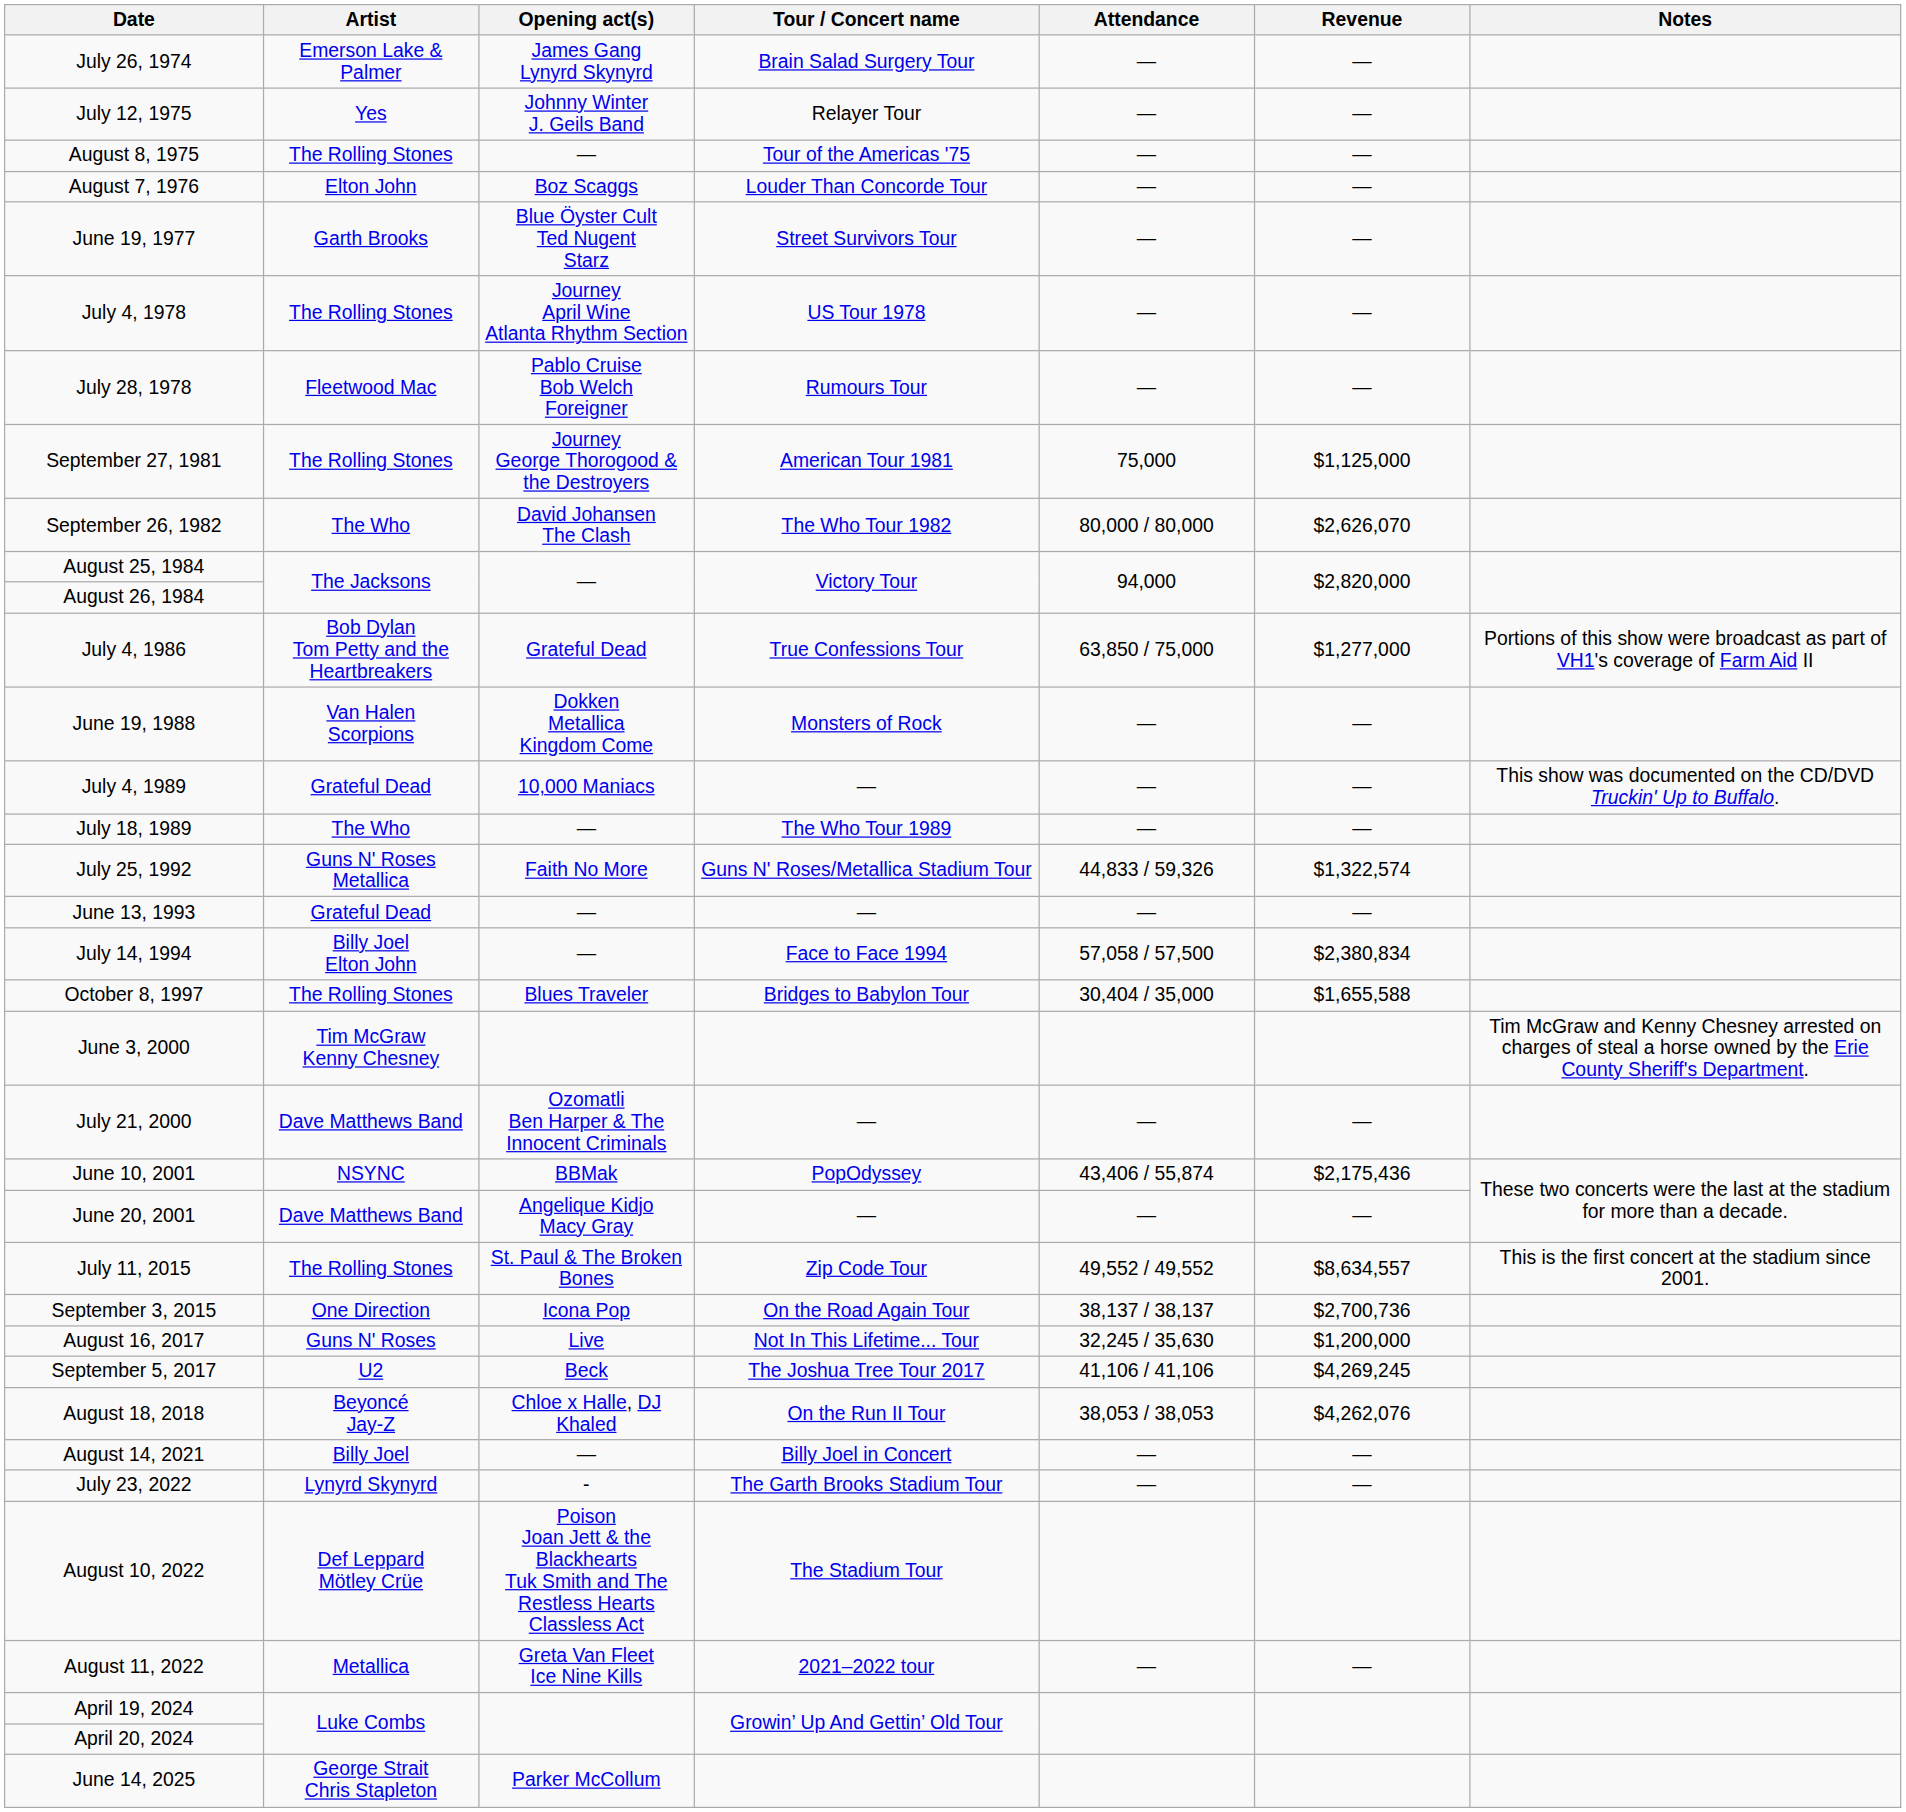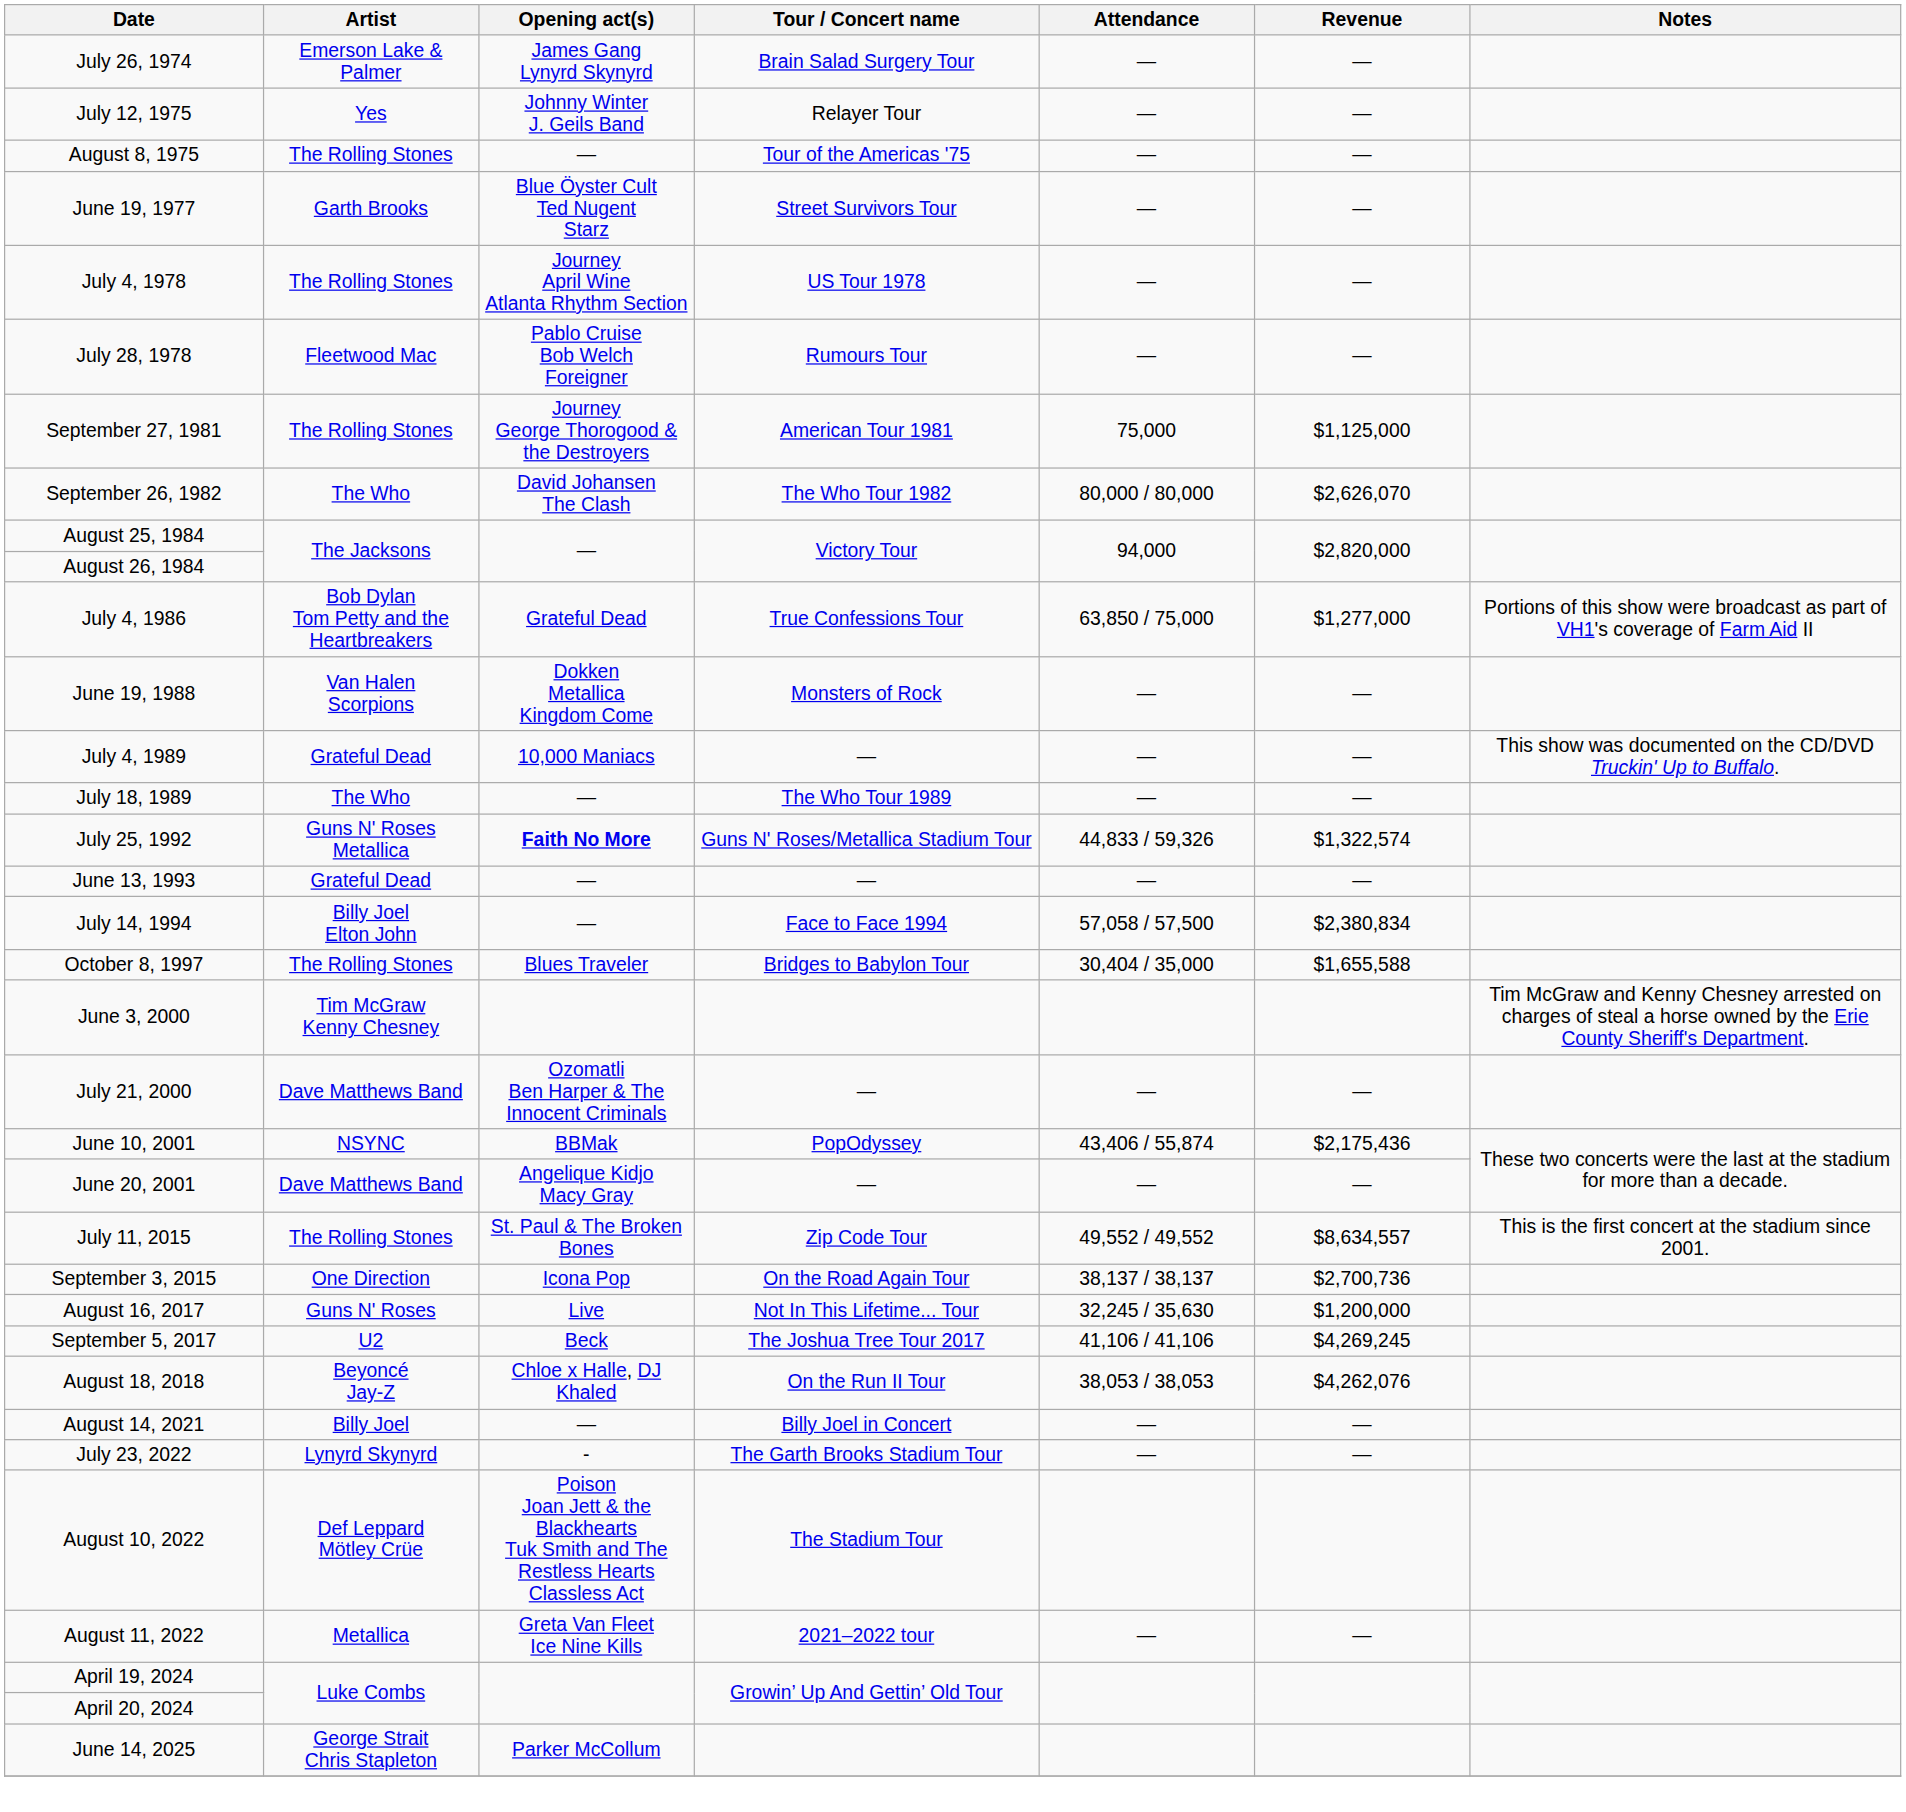- row: (134, 186)
(586, 870) normal -> (586, 839) bold
